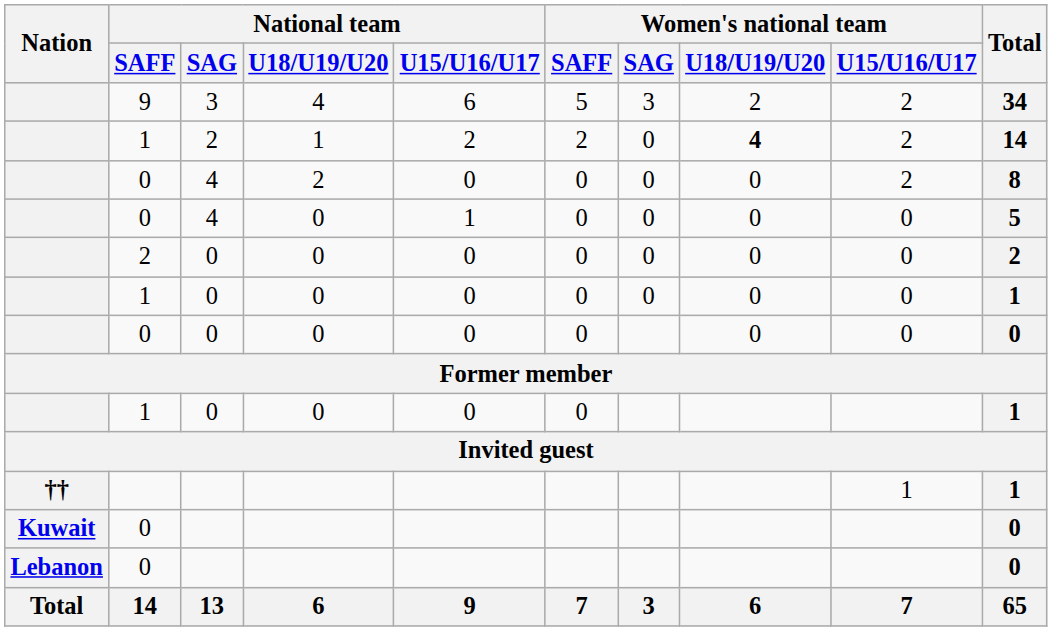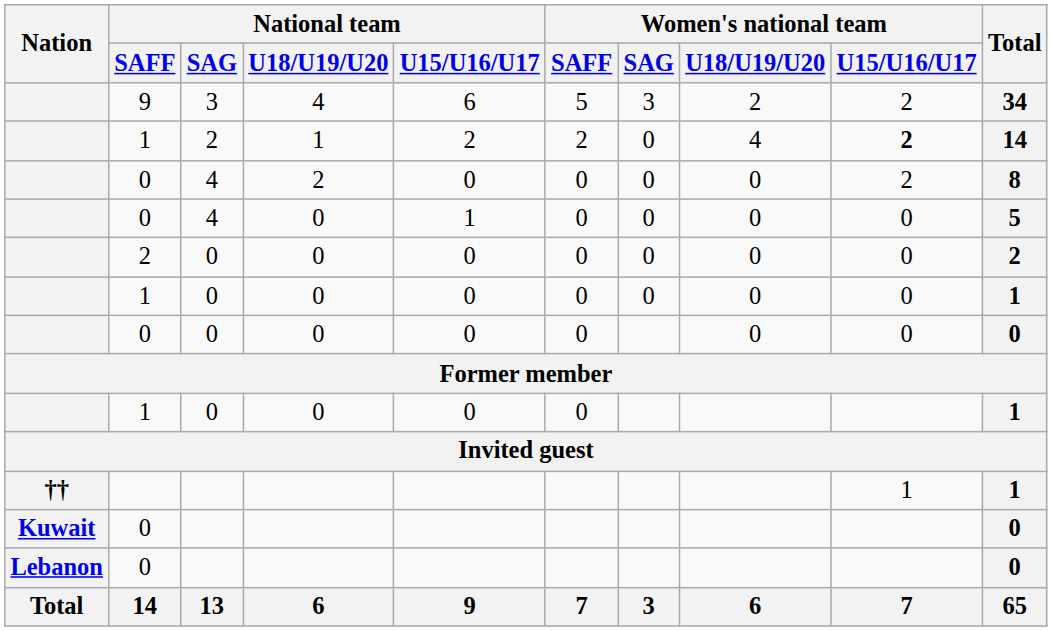(755, 140) bold -> (755, 140) normal
(907, 140) normal -> (907, 140) bold
